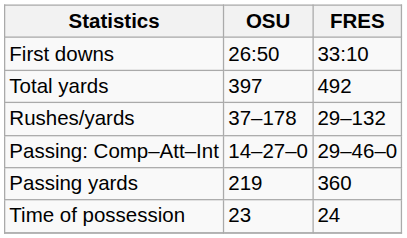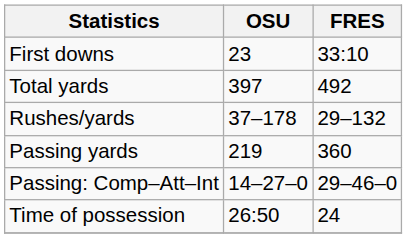(254, 53) 26:50 -> (240, 53) 23
rows swapped: (74, 183) <-> (114, 151)
(240, 216) 23 -> (254, 216) 26:50
